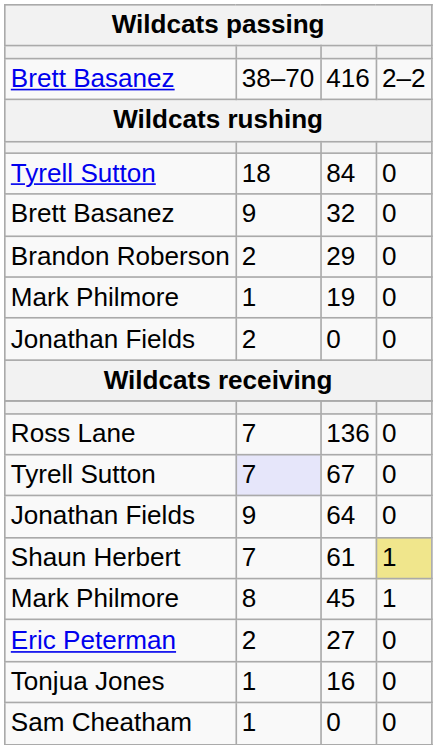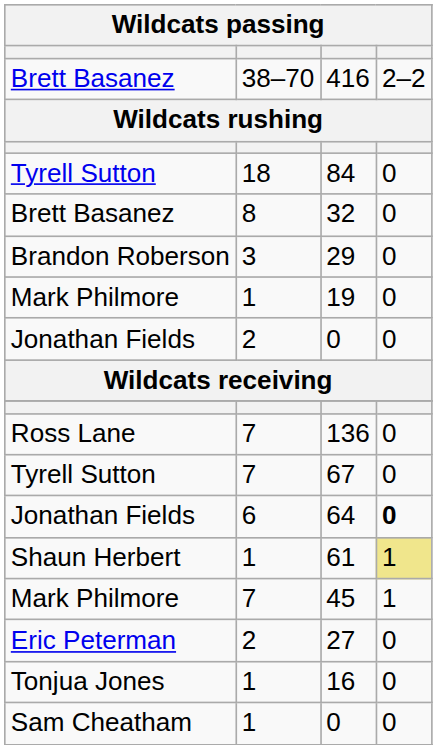(249, 214) 9 -> (249, 214) 8
(249, 256) 2 -> (249, 256) 3
(249, 474) lavender background -> (249, 474) no background
(249, 516) 9 -> (249, 516) 6
(389, 516) normal -> (389, 516) bold
(249, 557) 7 -> (249, 557) 1
(249, 598) 8 -> (249, 598) 7
